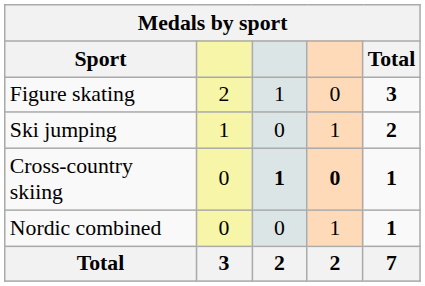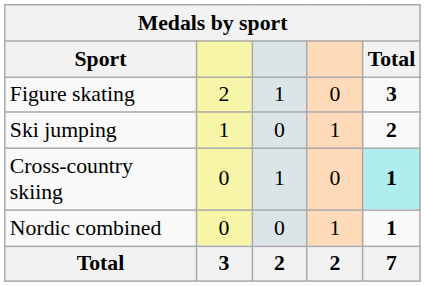(279, 179) bold -> (279, 179) normal
(335, 179) bold -> (335, 179) normal
(391, 179) no background -> (391, 179) paleturquoise background
